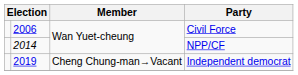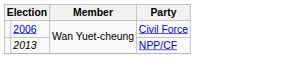(25, 45) 2014 -> (25, 45) 2013
- row: (239, 62)
